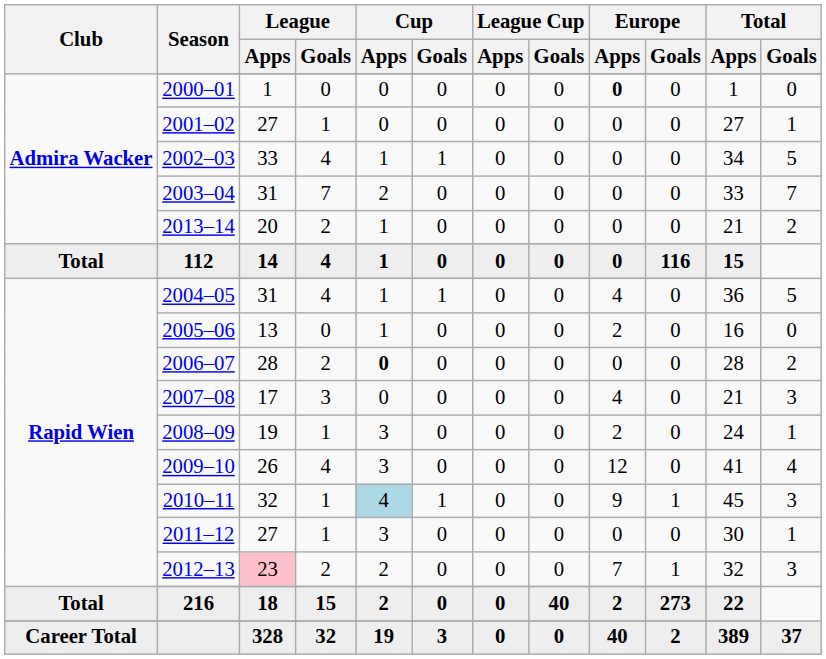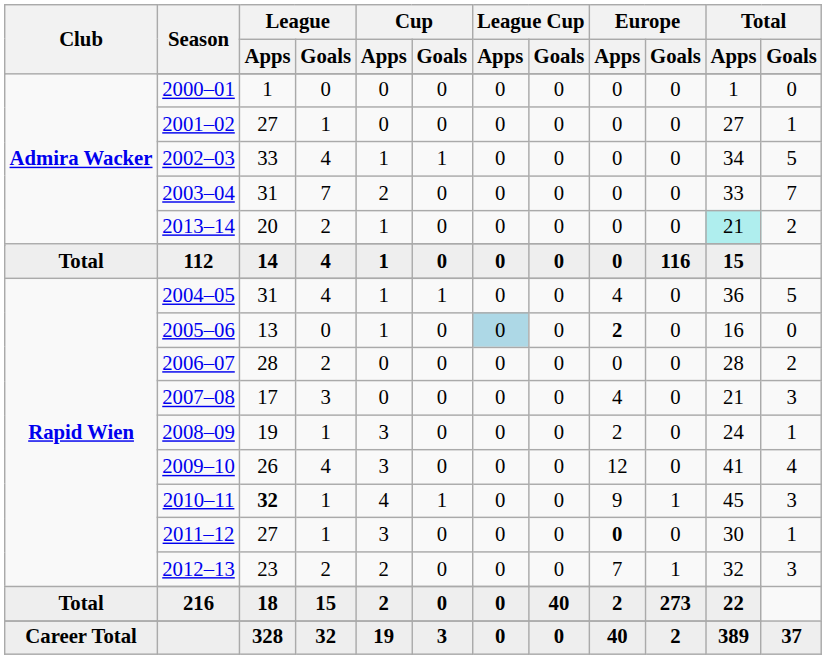(617, 90) bold -> (617, 90) normal
(733, 227) no background -> (733, 227) paleturquoise background
(500, 329) no background -> (500, 329) lightblue background
(617, 329) normal -> (617, 329) bold
(384, 363) bold -> (384, 363) normal
(268, 500) normal -> (268, 500) bold
(384, 500) lightblue background -> (384, 500) no background
(617, 534) normal -> (617, 534) bold
(268, 569) pink background -> (268, 569) no background
